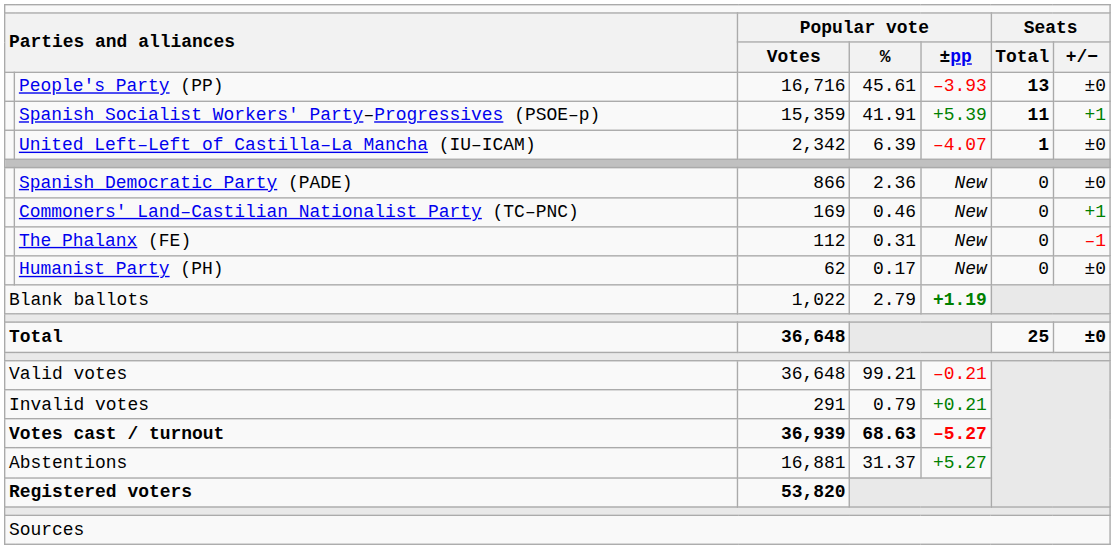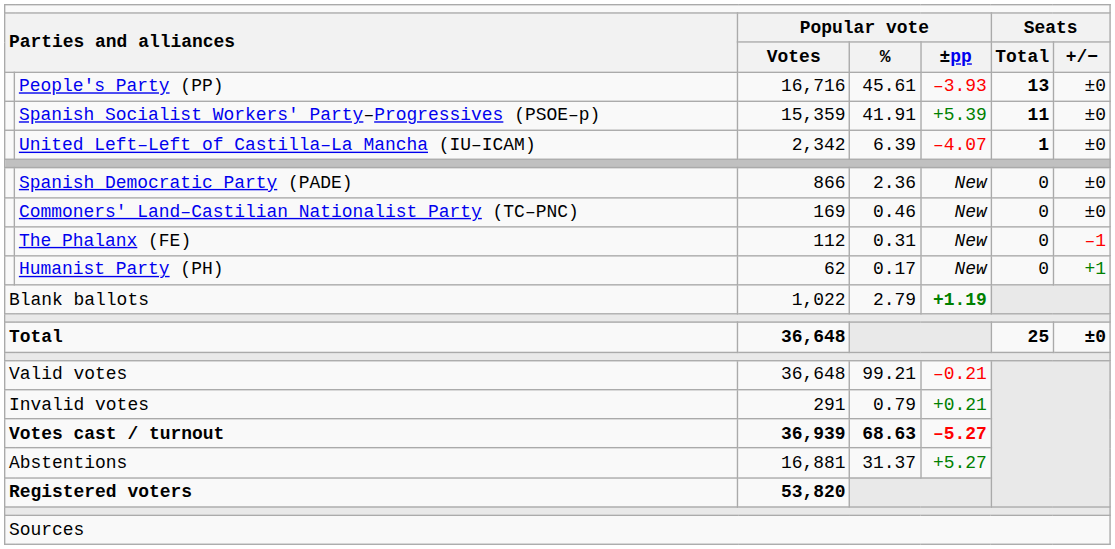(1095, 116) +1 -> (1095, 116) ±0
(1095, 212) +1 -> (1095, 212) ±0
(1095, 270) ±0 -> (1095, 270) +1
